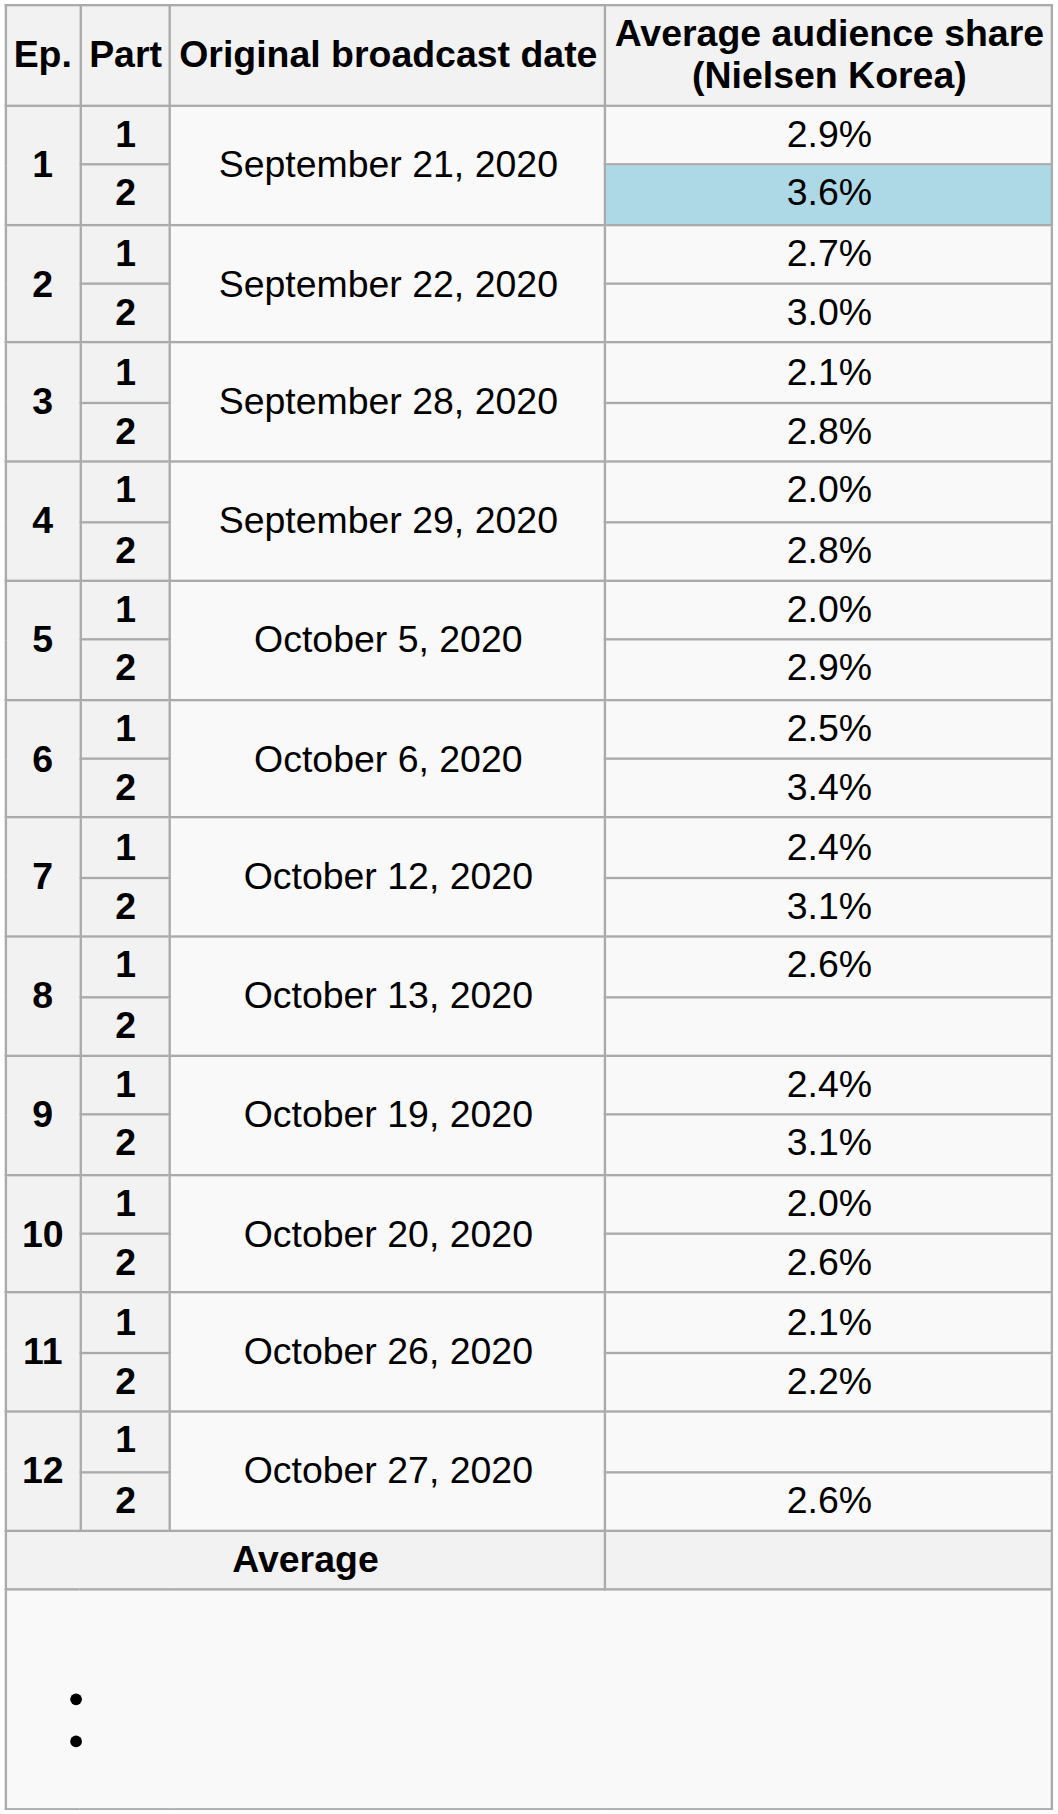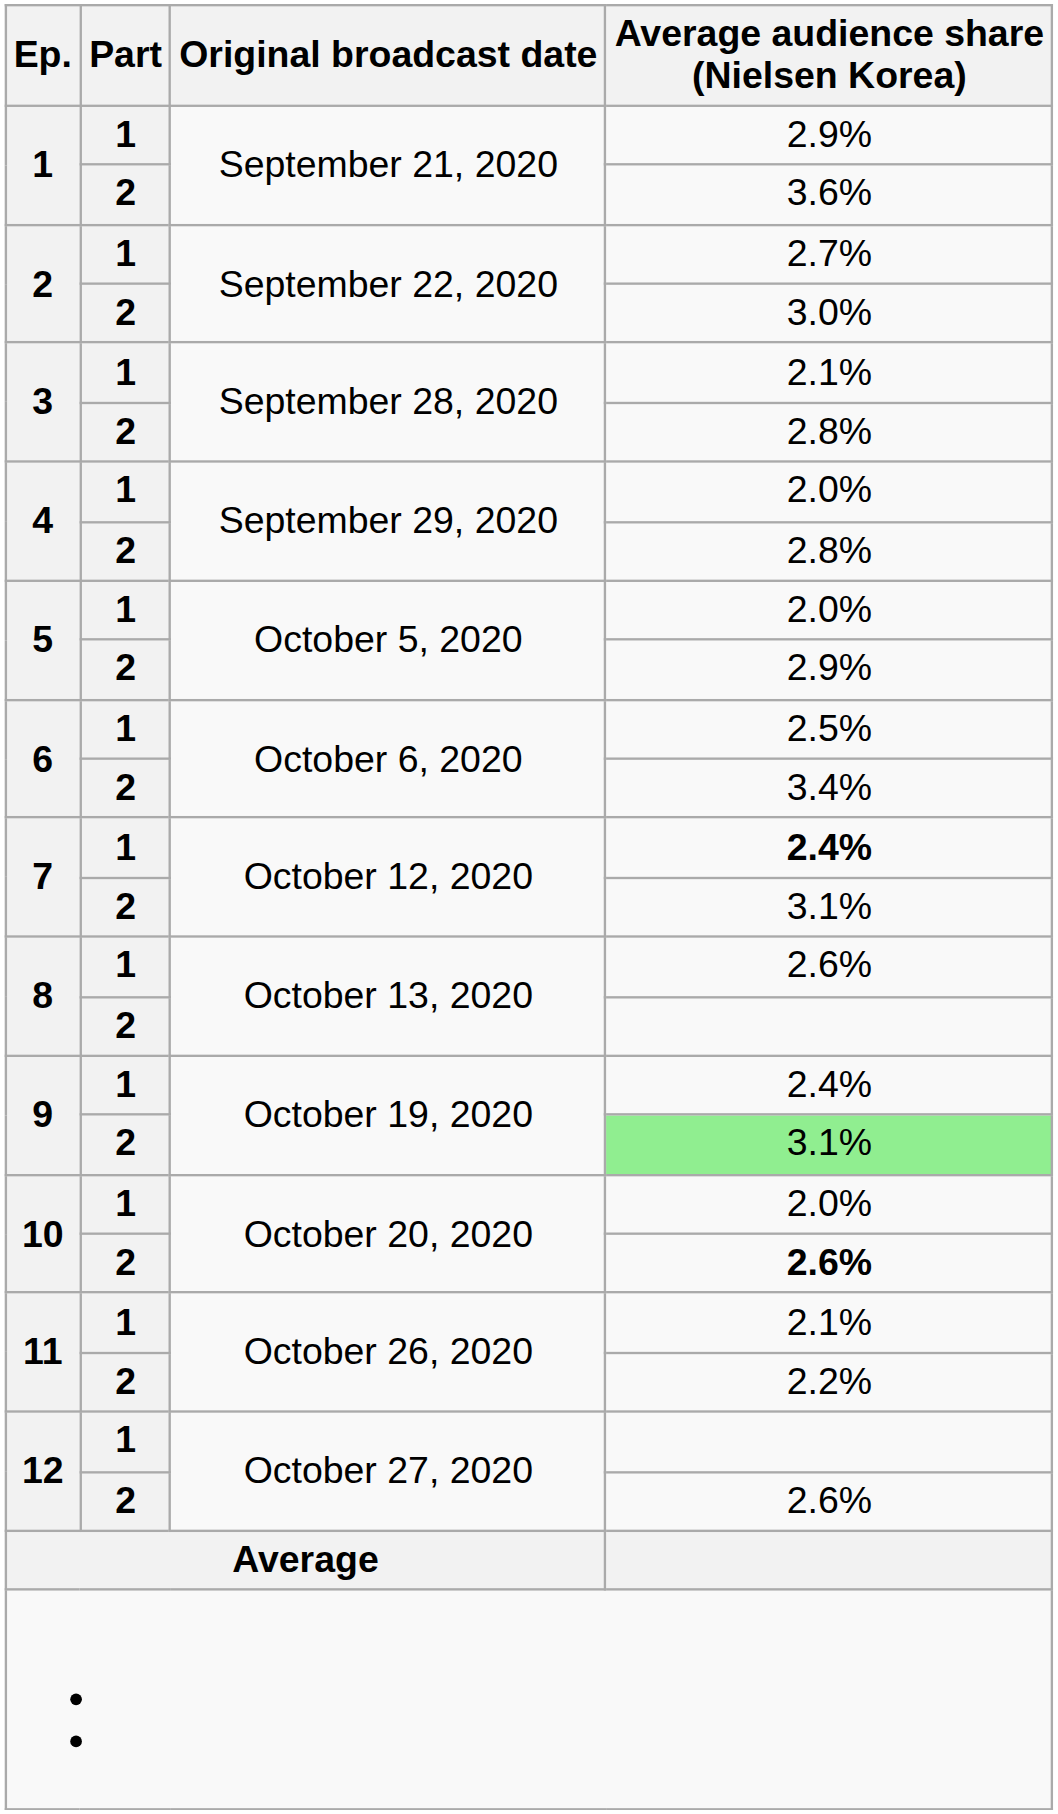(829, 193) lightblue background -> (829, 193) no background
(829, 847) normal -> (829, 847) bold
(829, 1143) no background -> (829, 1143) lightgreen background
(829, 1262) normal -> (829, 1262) bold
